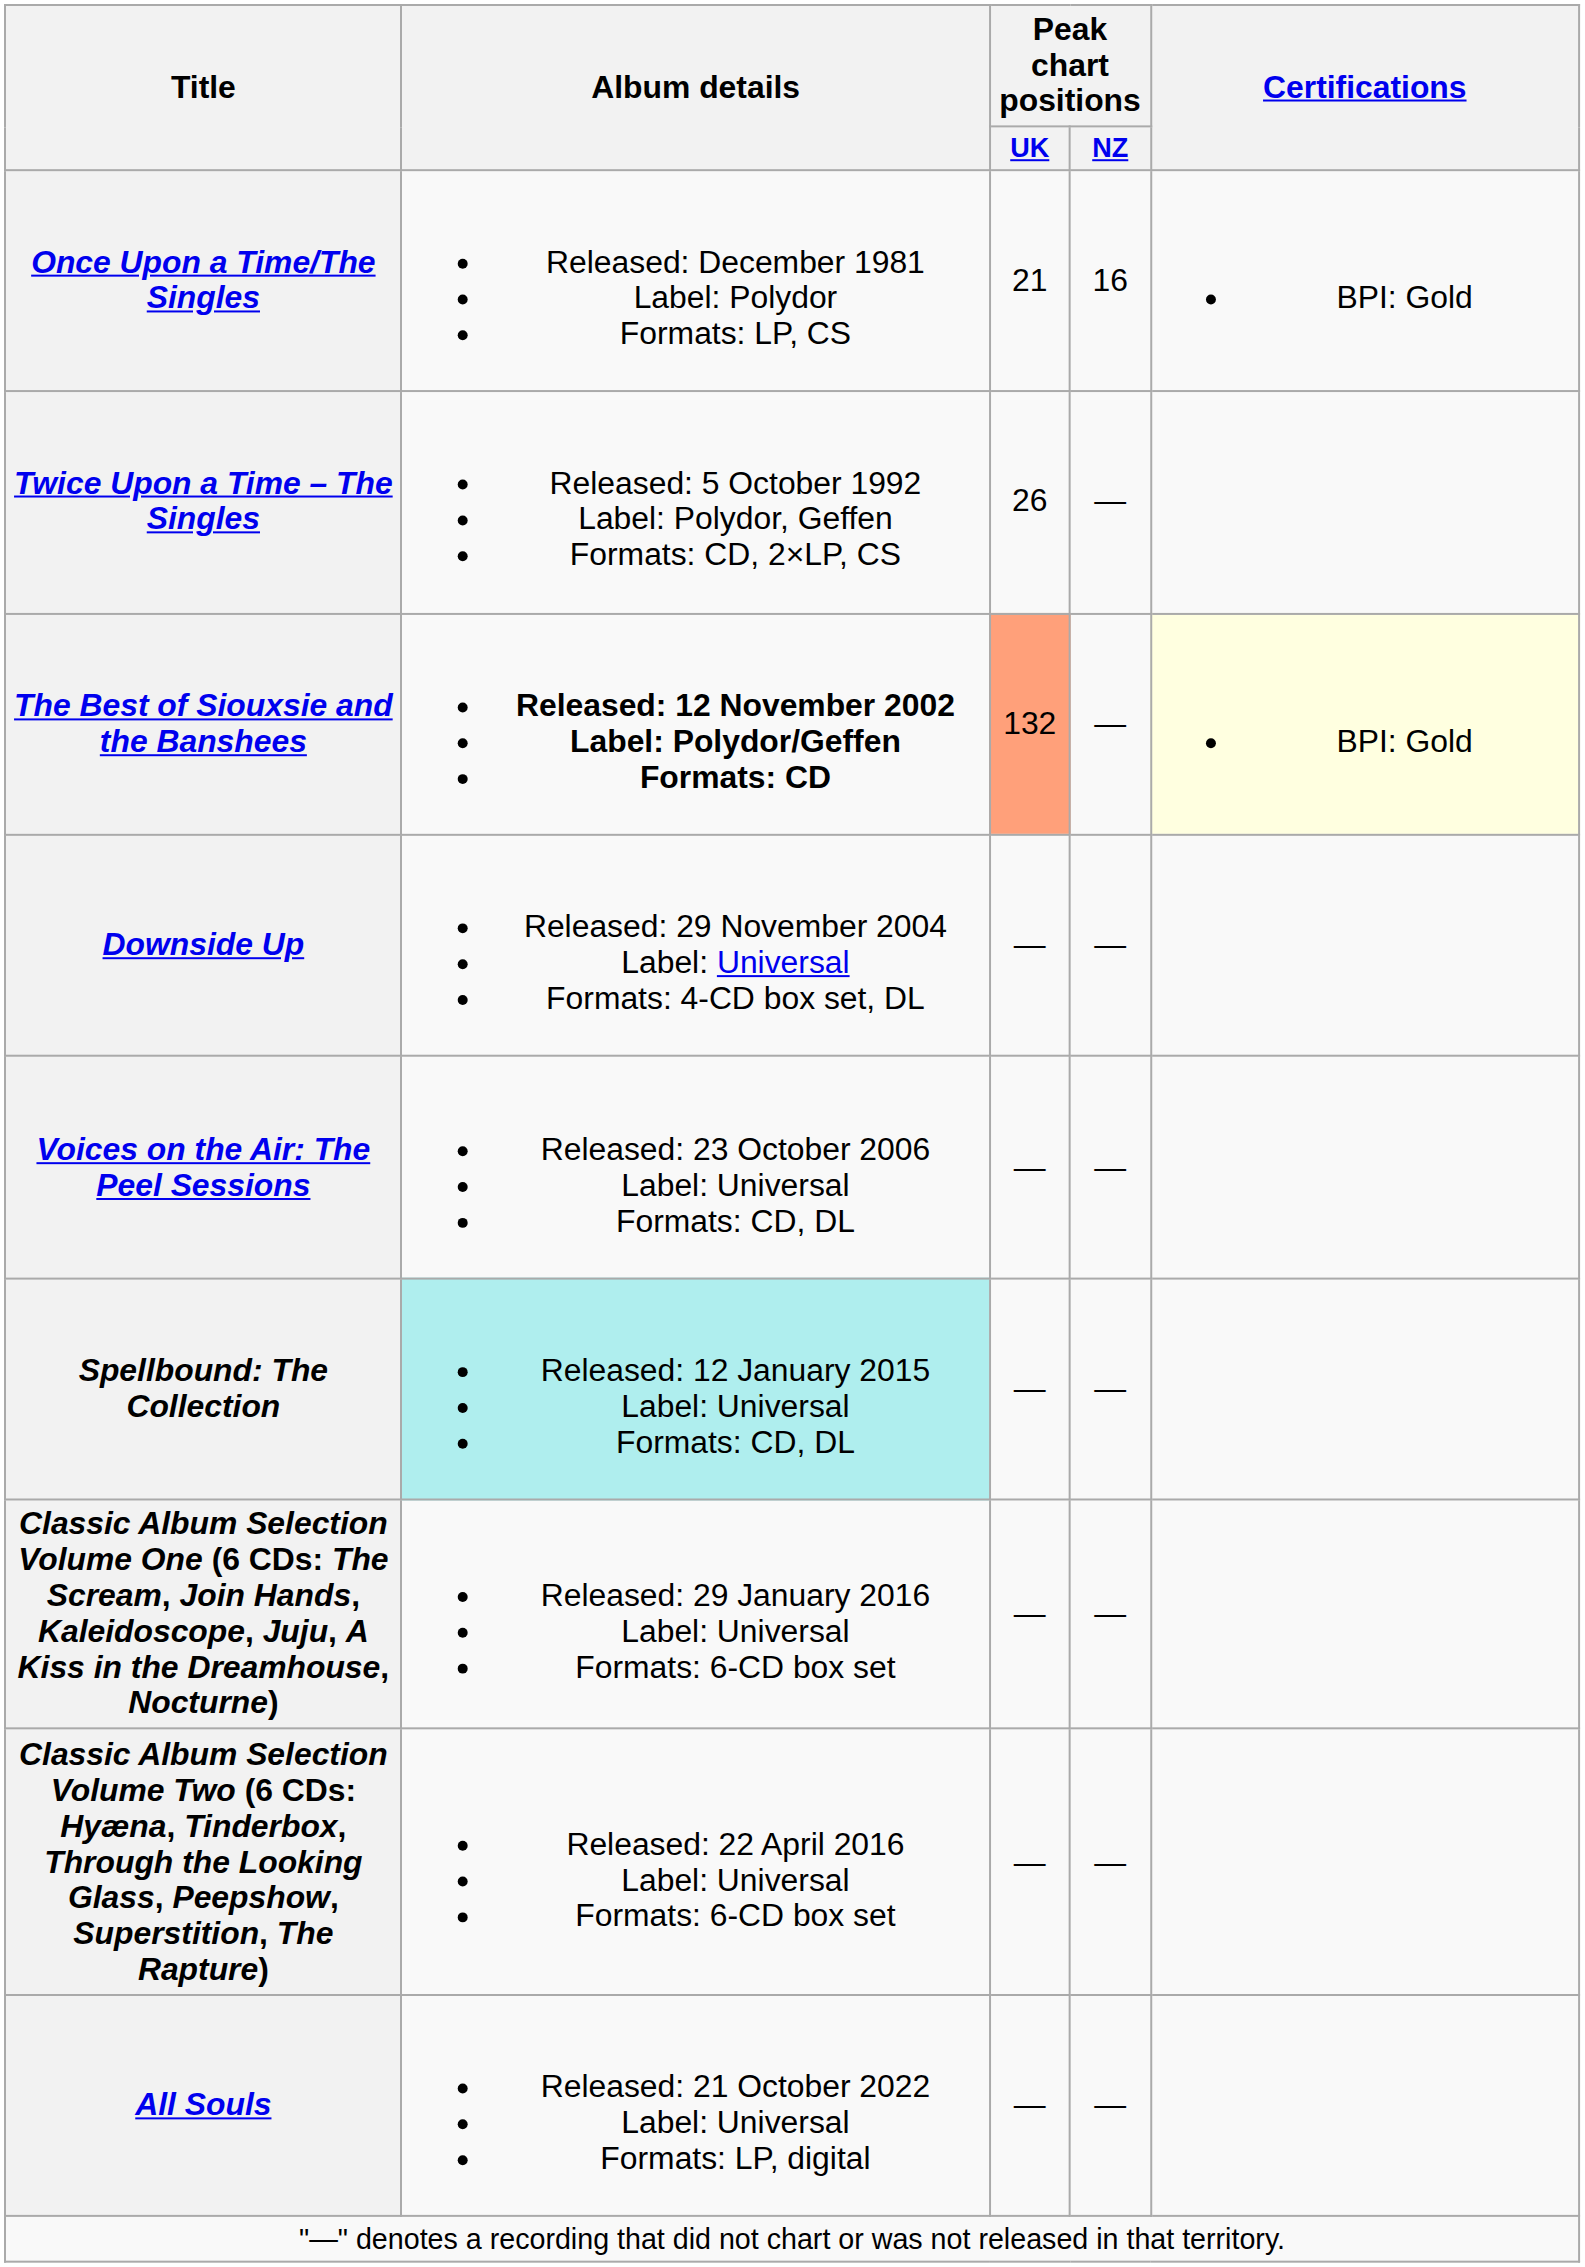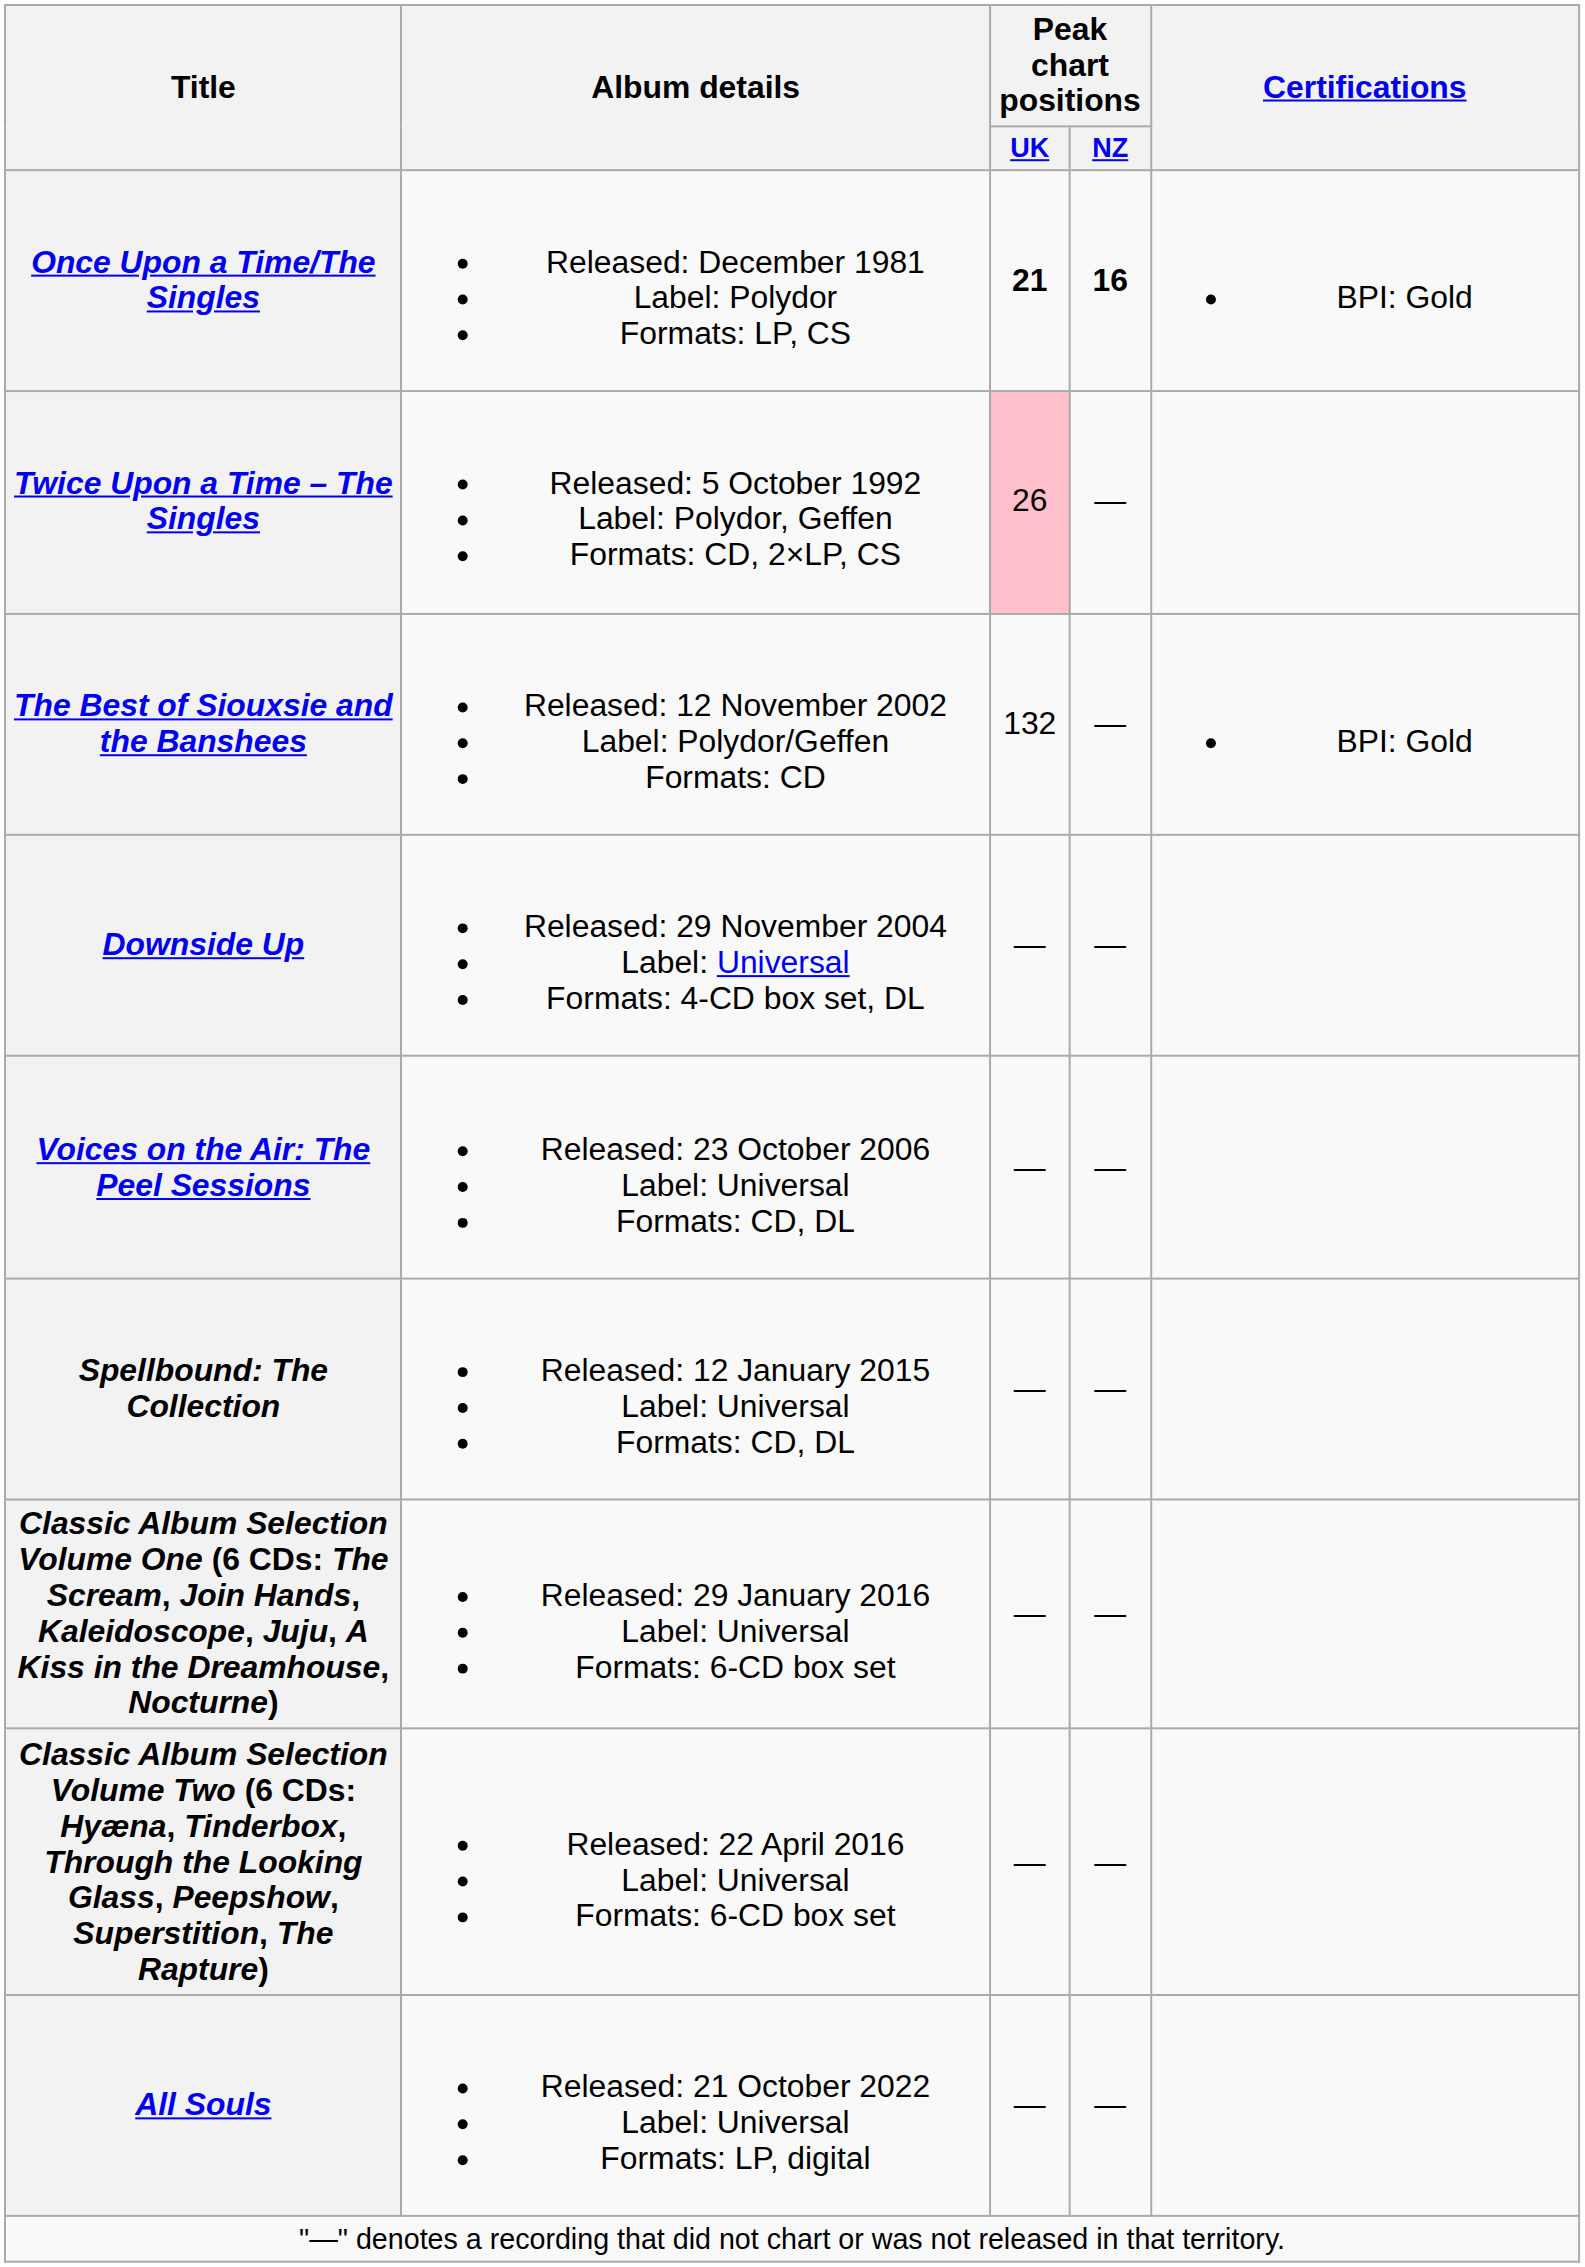(1030, 280) normal -> (1030, 280) bold
(1110, 280) normal -> (1110, 280) bold
(1030, 501) no background -> (1030, 501) pink background
(696, 742) bold -> (696, 742) normal
(1030, 723) lightsalmon background -> (1030, 723) no background
(1365, 742) lightyellow background -> (1365, 742) no background
(696, 1407) paleturquoise background -> (696, 1407) no background
